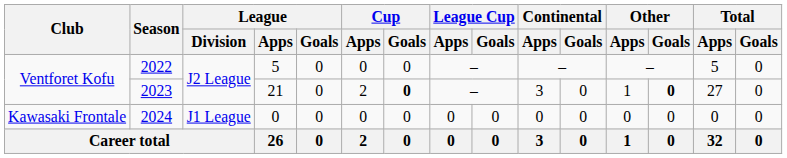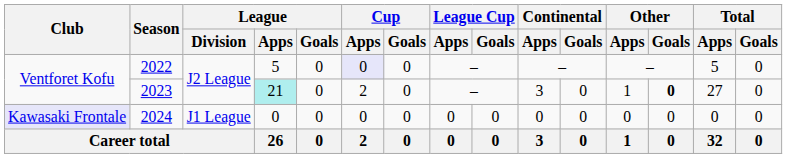(363, 66) no background -> (363, 66) lavender background
(275, 91) no background -> (275, 91) paleturquoise background
(407, 91) bold -> (407, 91) normal
(67, 116) no background -> (67, 116) lavender background
